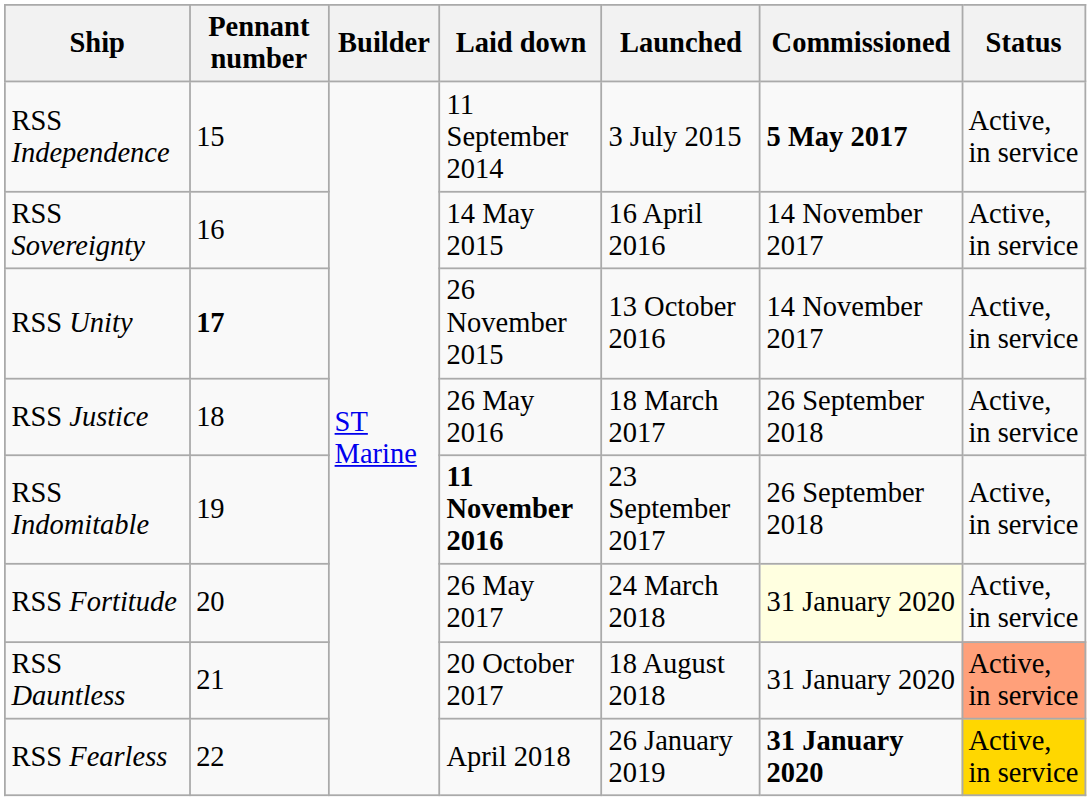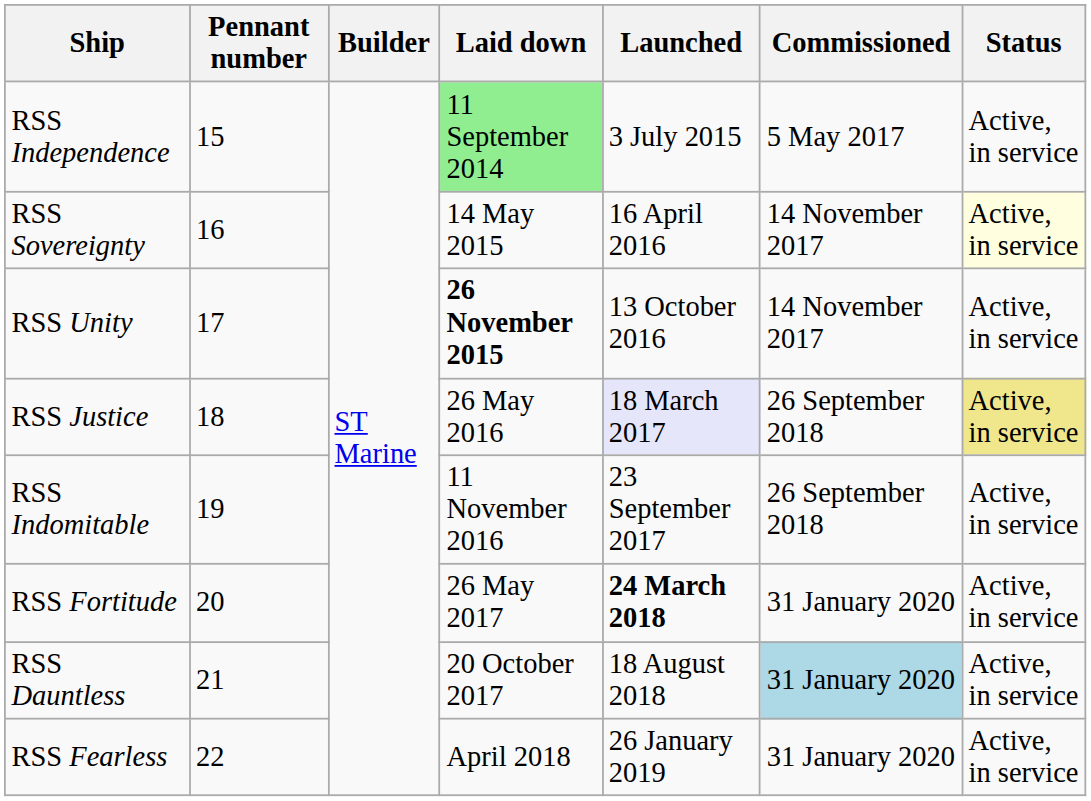(507, 136) no background -> (507, 136) lightgreen background
(837, 136) bold -> (836, 136) normal
(1023, 229) no background -> (1023, 229) lightyellow background
(210, 322) bold -> (210, 322) normal
(507, 322) normal -> (509, 322) bold
(663, 416) no background -> (664, 416) lavender background
(1023, 416) no background -> (1023, 416) khaki background
(510, 509) bold -> (507, 509) normal
(663, 602) normal -> (667, 602) bold
(861, 602) lightyellow background -> (861, 602) no background
(861, 679) no background -> (861, 679) lightblue background
(1023, 679) lightsalmon background -> (1023, 679) no background
(835, 756) bold -> (861, 756) normal
(1023, 756) gold background -> (1023, 756) no background
